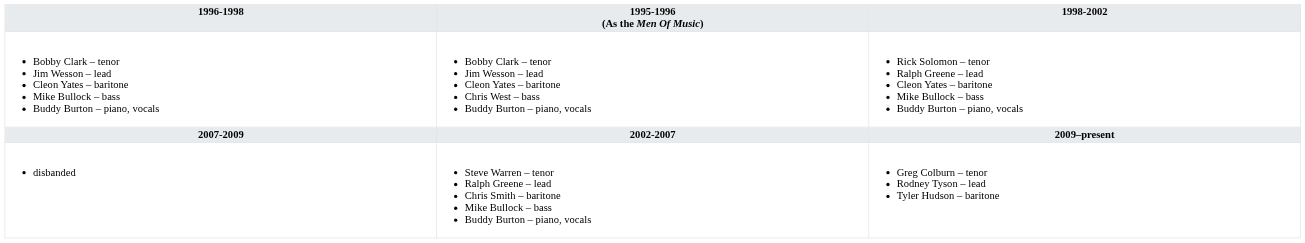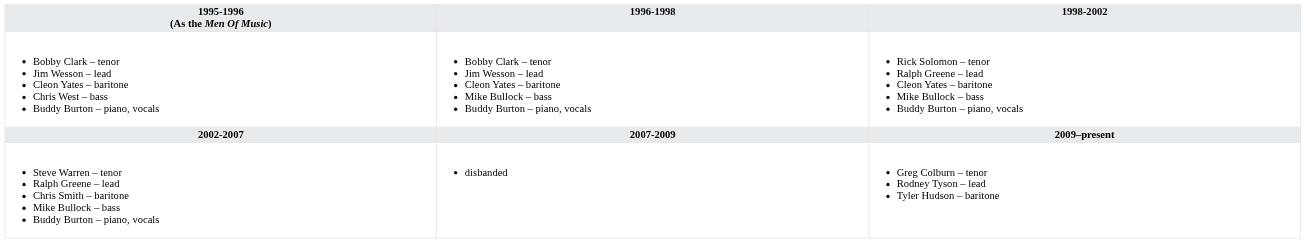columns swapped: (653, 18) <-> (221, 12)
